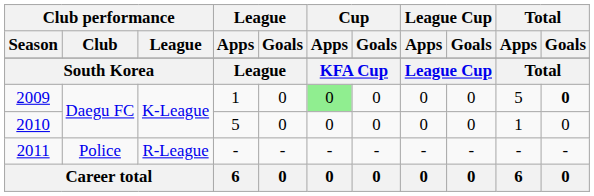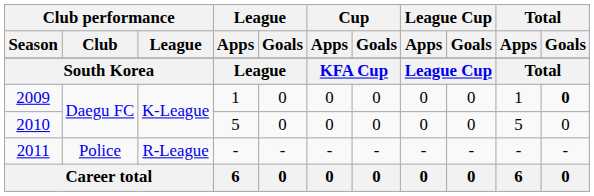(329, 97) lightgreen background -> (329, 97) no background
(518, 97) 5 -> (518, 97) 1
(518, 124) 1 -> (518, 124) 5
